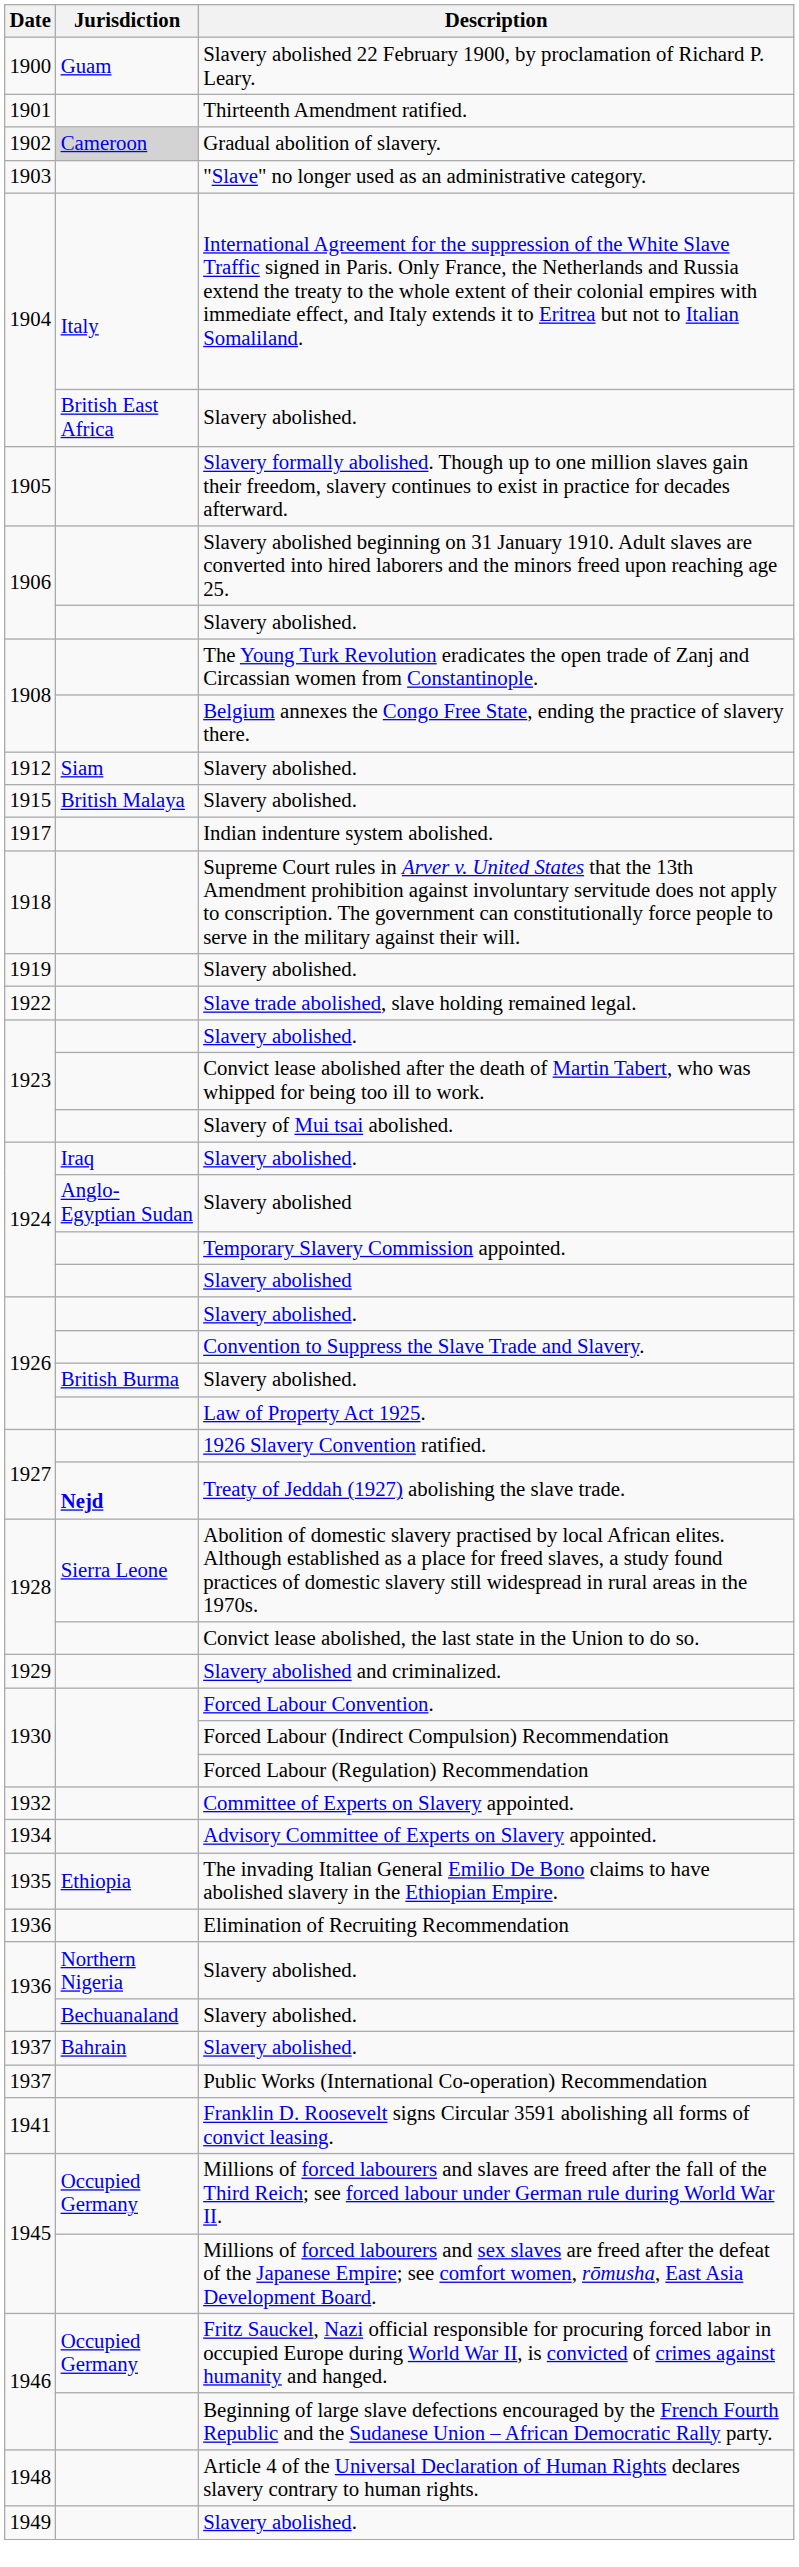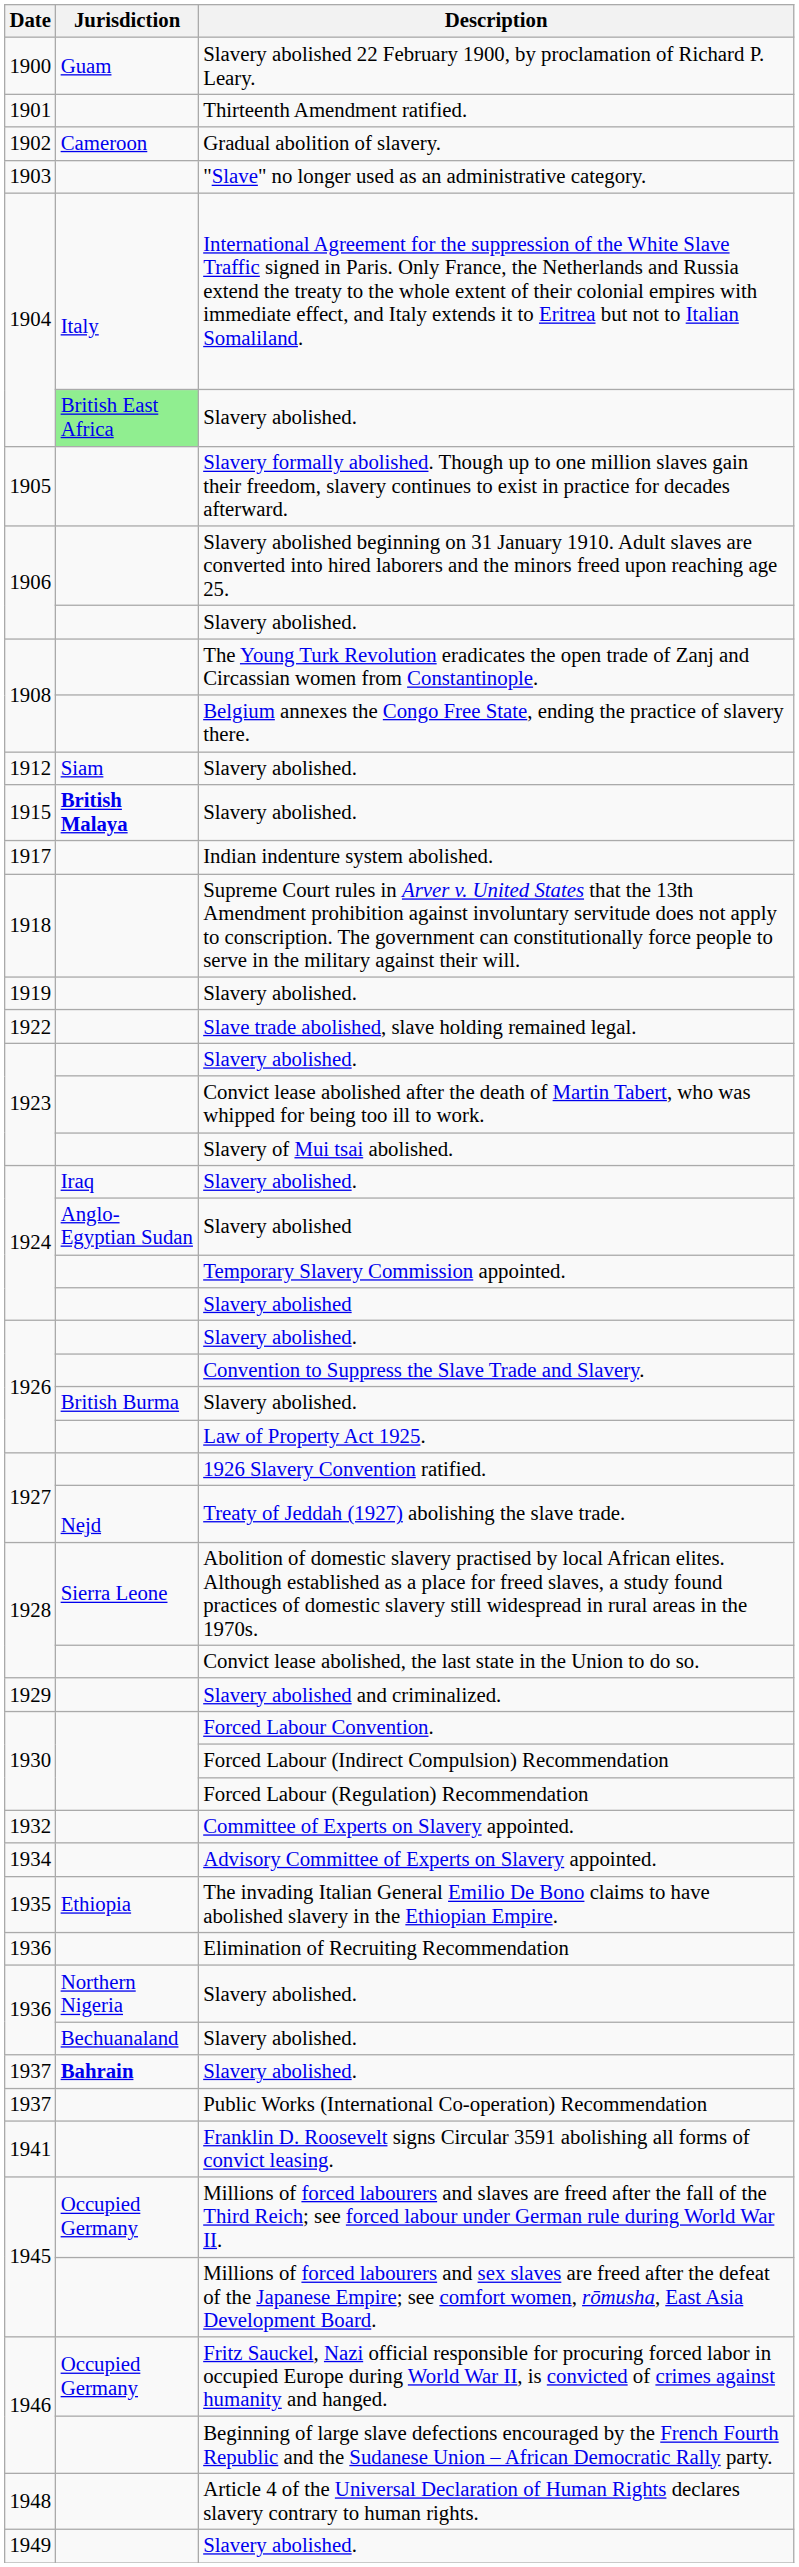(104, 143) lightgrey background -> (104, 143) no background
(109, 417) no background -> (109, 417) lightgreen background
(123, 800) normal -> (94, 812) bold
(82, 1502) bold -> (81, 1525) normal
(94, 2047) normal -> (97, 2071) bold
